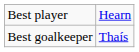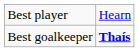(114, 36) normal -> (115, 36) bold
